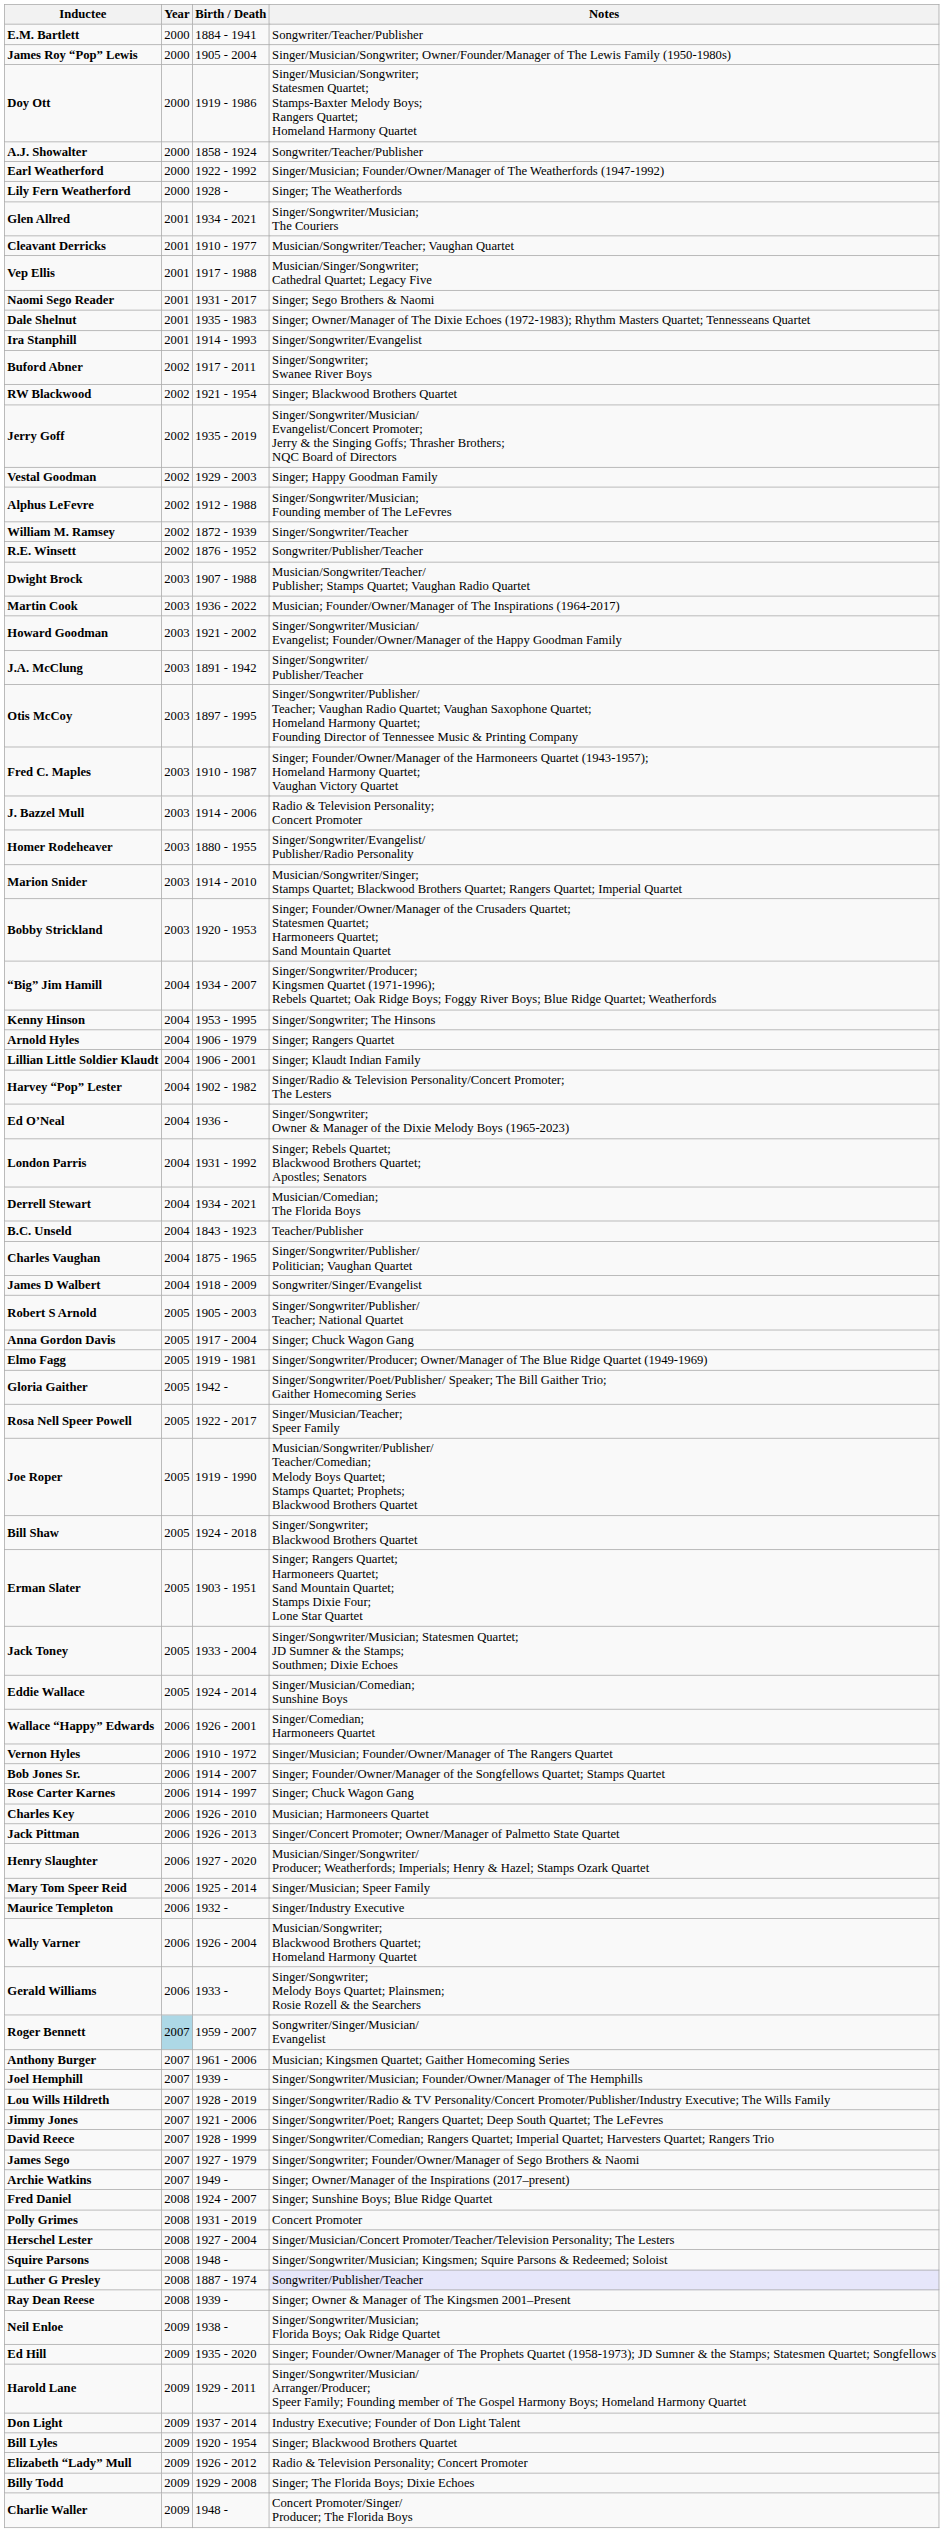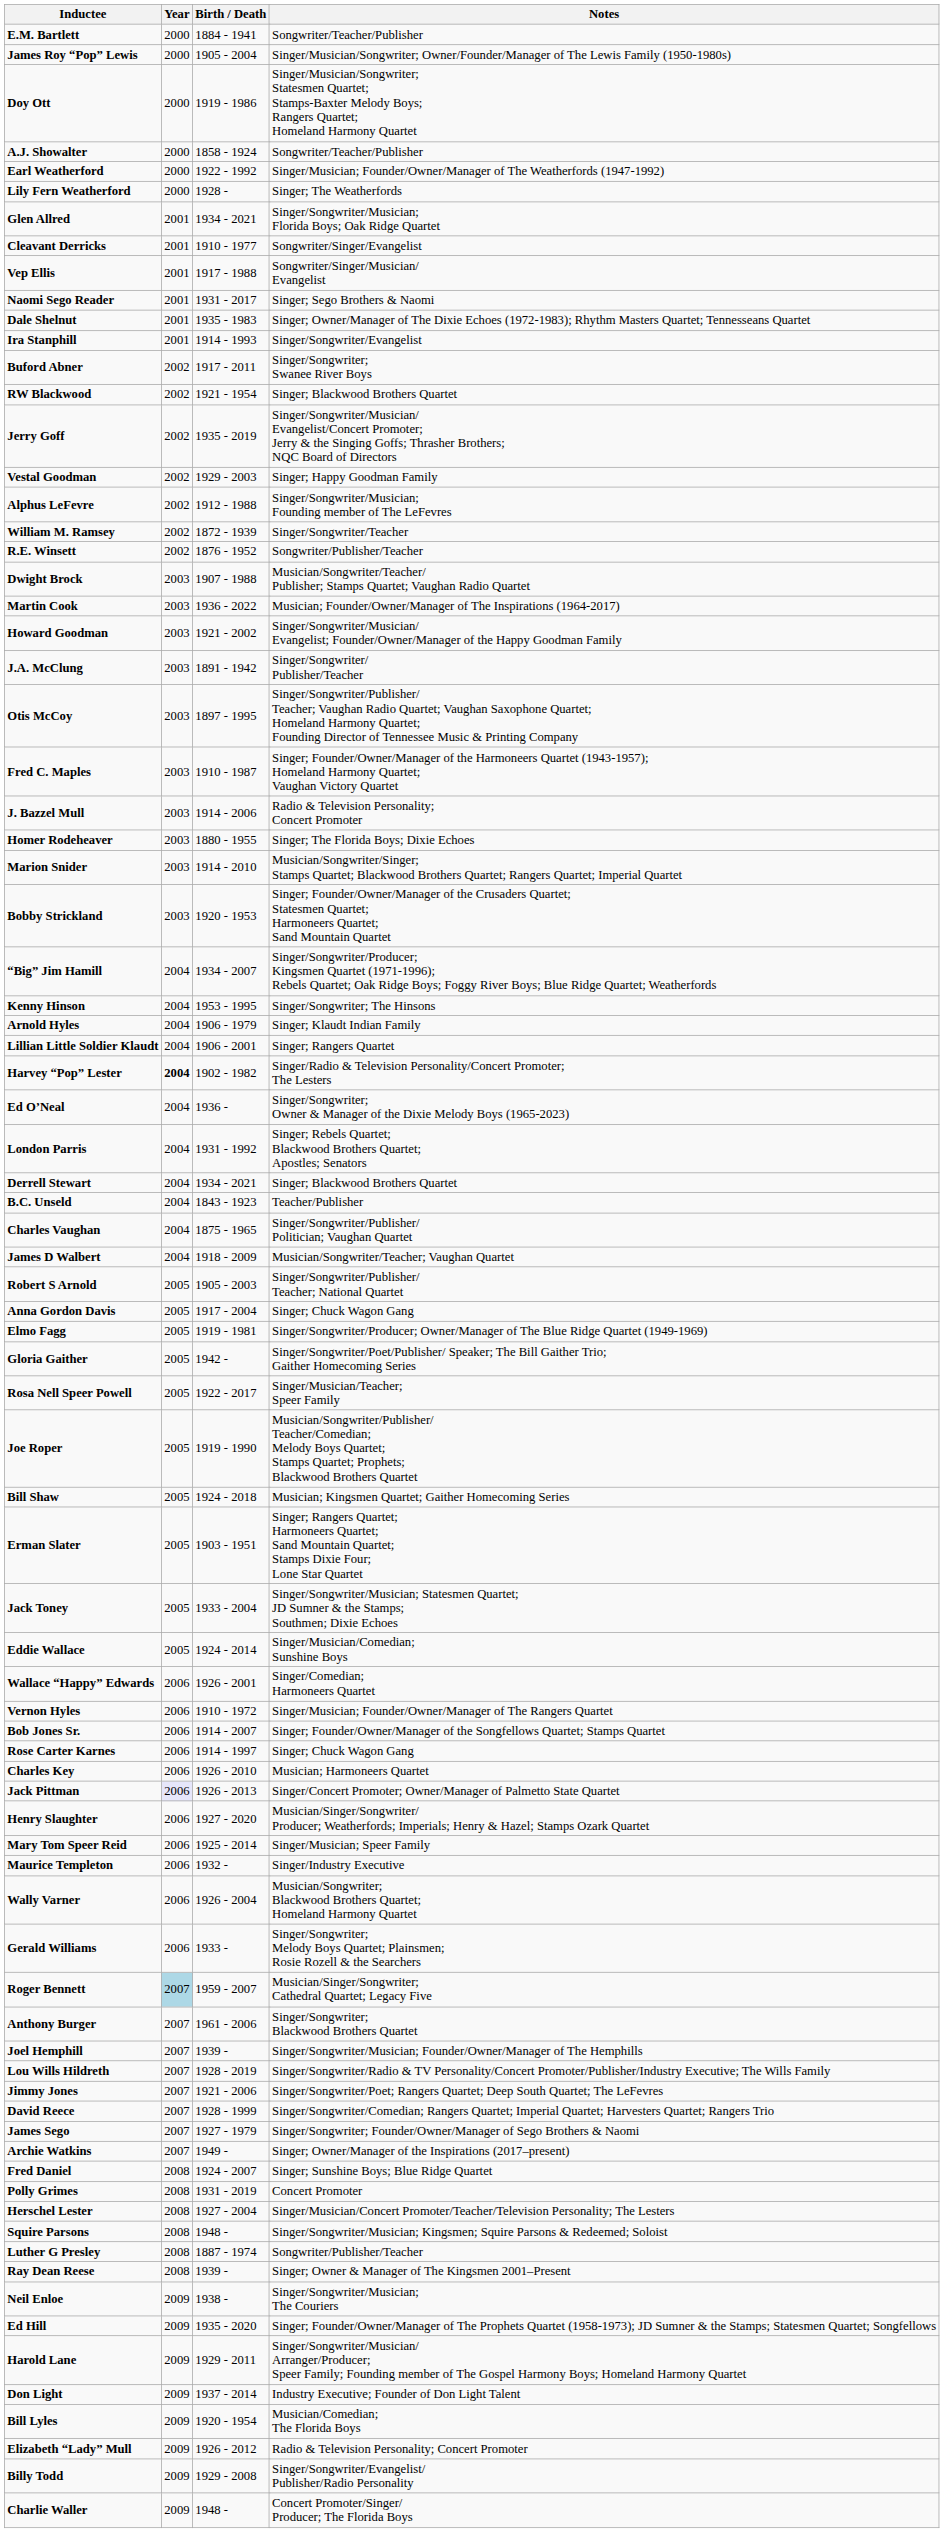(345, 218) Singer/Songwriter/Musician; The Couriers -> (356, 218) Singer/Songwriter/Musician; Florida Boys; Oak Ridge Quartet
(393, 245) Musician/Songwriter/Teacher; Vaughan Quartet -> (347, 245) Songwriter/Singer/Evangelist
(352, 273) Musician/Singer/Songwriter; Cathedral Quartet; Legacy Five -> (345, 273) Songwriter/Singer/Musician/ Evangelist
(349, 847) Singer/Songwriter/Evangelist/ Publisher/Radio Personality -> (373, 840) Singer; The Florida Boys; Dixie Echoes
(333, 1039) Singer; Rangers Quartet -> (346, 1025) Singer; Klaudt Indian Family
(346, 1059) Singer; Klaudt Indian Family -> (333, 1045) Singer; Rangers Quartet
(177, 1087) normal -> (177, 1072) bold
(325, 1204) Musician/Comedian; The Florida Boys -> (365, 1182) Singer; Blackwood Brothers Quartet
(347, 1285) Songwriter/Singer/Evangelist -> (393, 1257) Musician/Songwriter/Teacher; Vaughan Quartet
(345, 1532) Singer/Songwriter; Blackwood Brothers Quartet -> (421, 1497) Musician; Kingsmen Quartet; Gaither Homecoming Series
(177, 1833) no background -> (177, 1791) lavender background
(345, 2032) Songwriter/Singer/Musician/ Evangelist -> (352, 1989) Musician/Singer/Songwriter; Cathedral Quartet; Legacy Five
(421, 2059) Musician; Kingsmen Quartet; Gaither Homecoming Series -> (345, 2023) Singer/Songwriter; Blackwood Brothers Quartet
(347, 2280) lavender background -> (347, 2251) no background
(356, 2327) Singer/Songwriter/Musician; Florida Boys; Oak Ridge Quartet -> (345, 2298) Singer/Songwriter/Musician; The Couriers
(365, 2442) Singer; Blackwood Brothers Quartet -> (325, 2421) Musician/Comedian; The Florida Boys
(373, 2483) Singer; The Florida Boys; Dixie Echoes -> (349, 2475) Singer/Songwriter/Evangelist/ Publisher/Radio Personality
